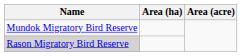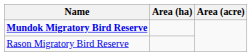(72, 28) normal -> (77, 28) bold
(68, 43) lightgrey background -> (68, 43) no background
